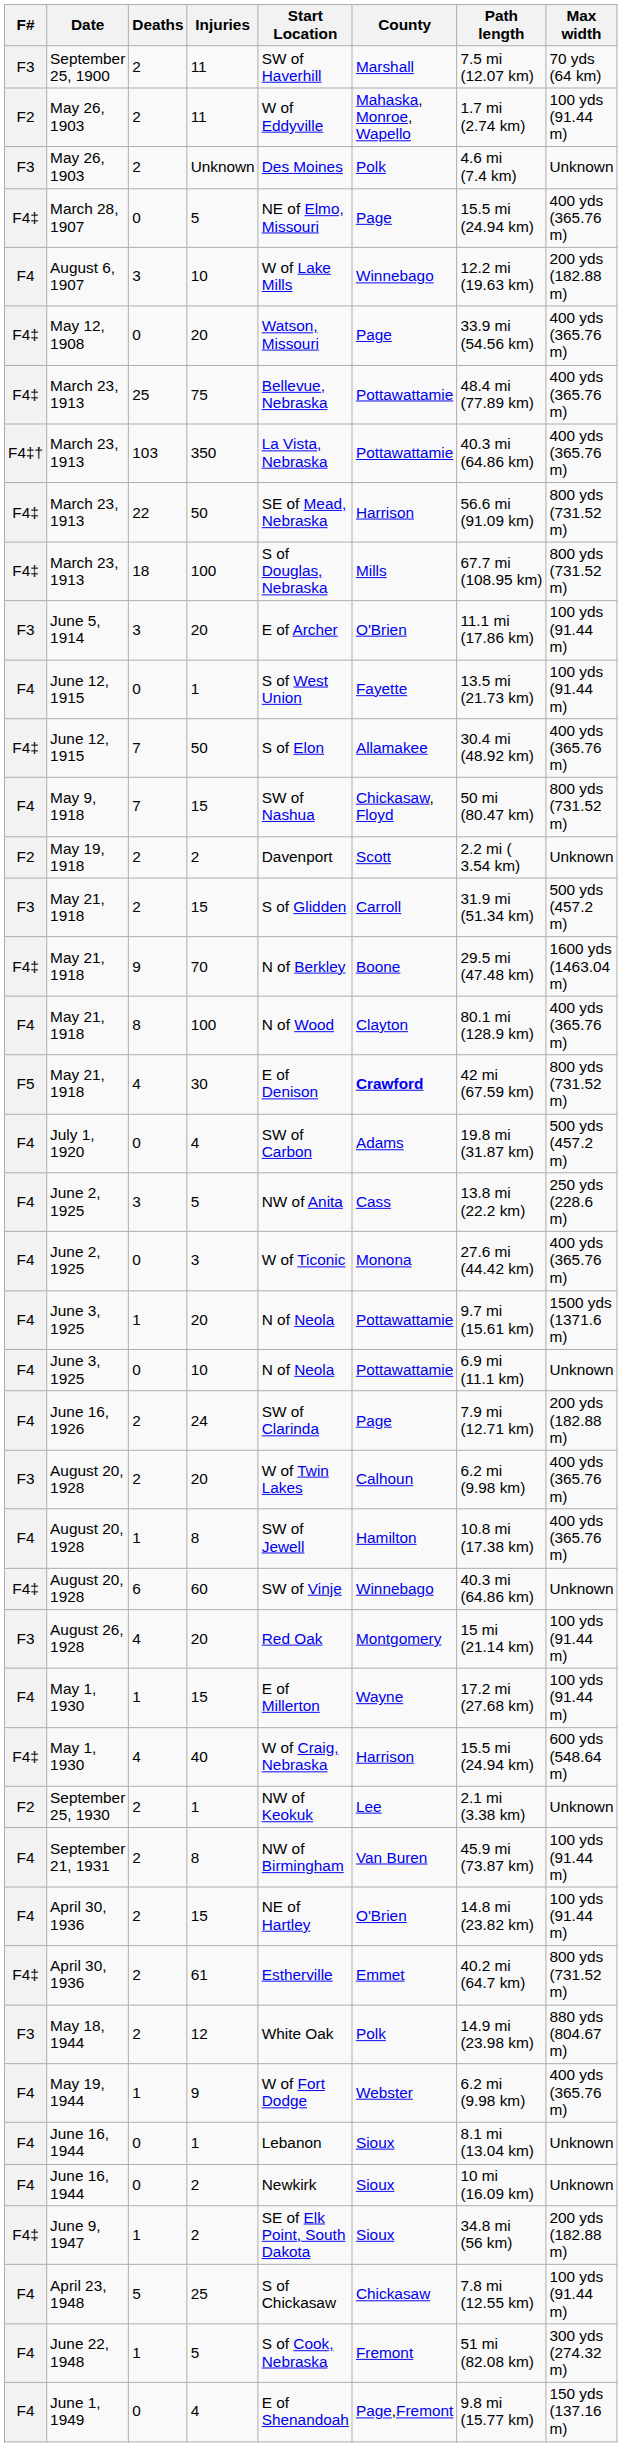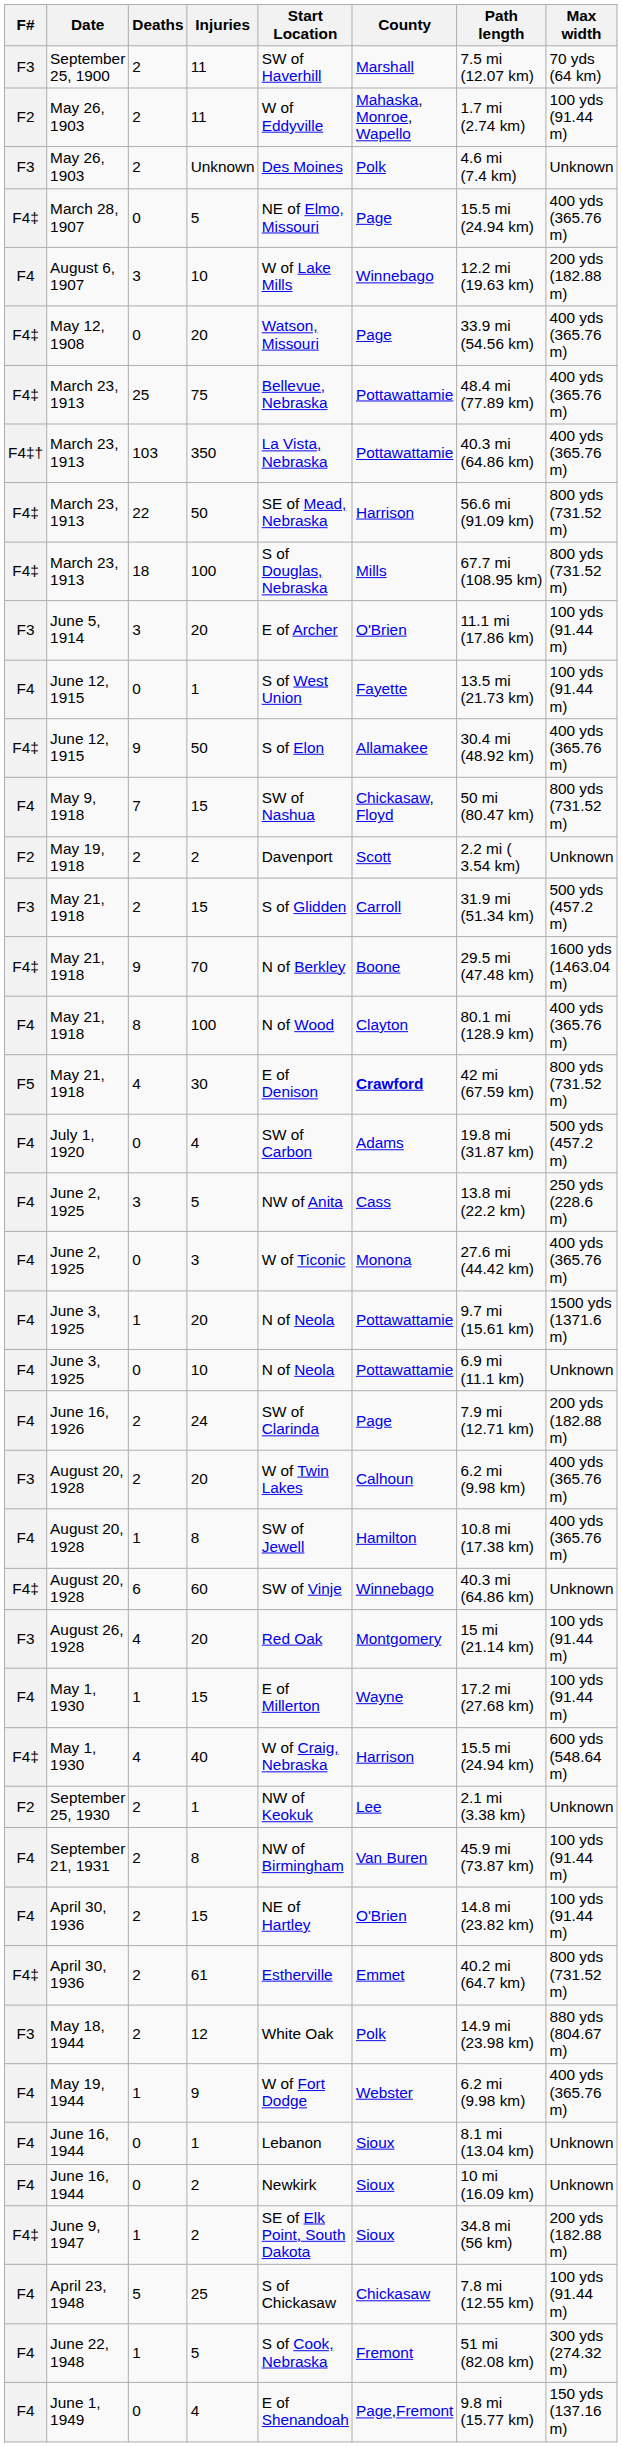(137, 748) 7 -> (137, 748) 9
